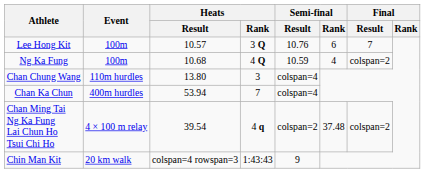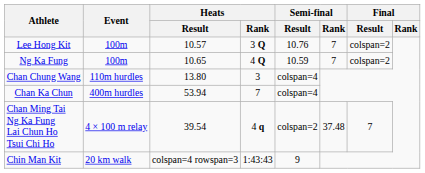(334, 45) 6 -> (334, 45) 7
(370, 45) 7 -> (370, 45) colspan=2
(195, 61) 10.68 -> (195, 61) 10.65
(334, 61) 4 -> (334, 61) 7
(370, 127) colspan=2 -> (370, 127) 7
